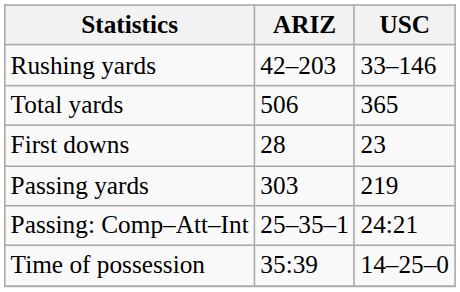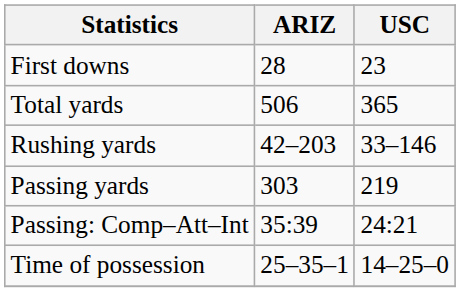rows swapped: (70, 145) <-> (83, 64)
(305, 225) 25–35–1 -> (289, 225) 35:39
(289, 265) 35:39 -> (305, 265) 25–35–1
